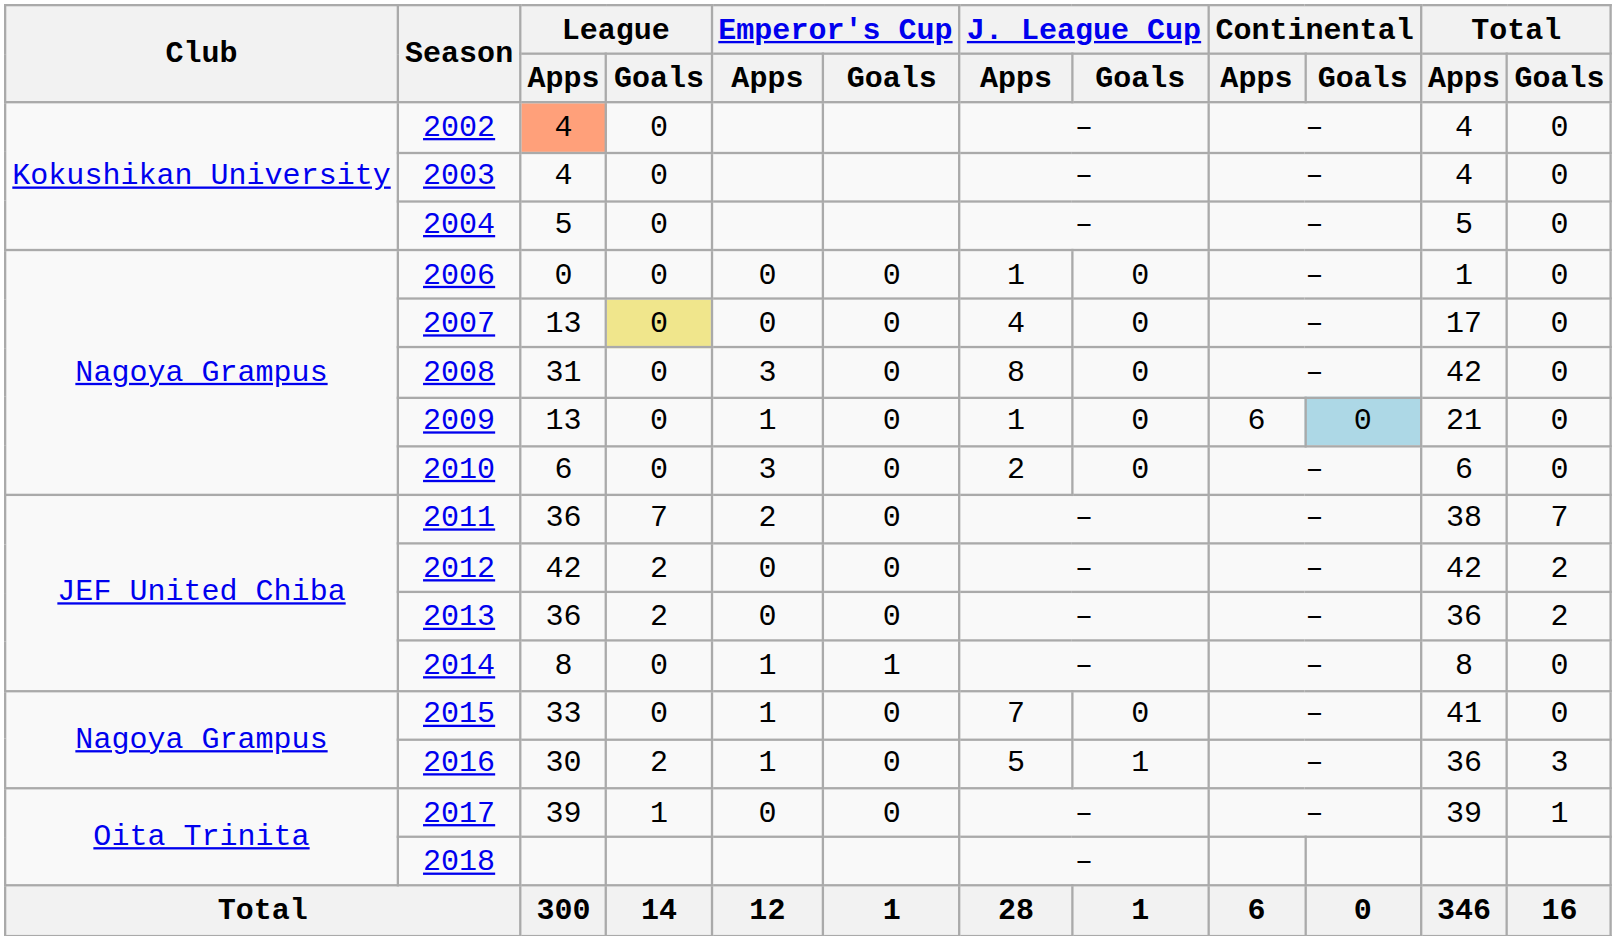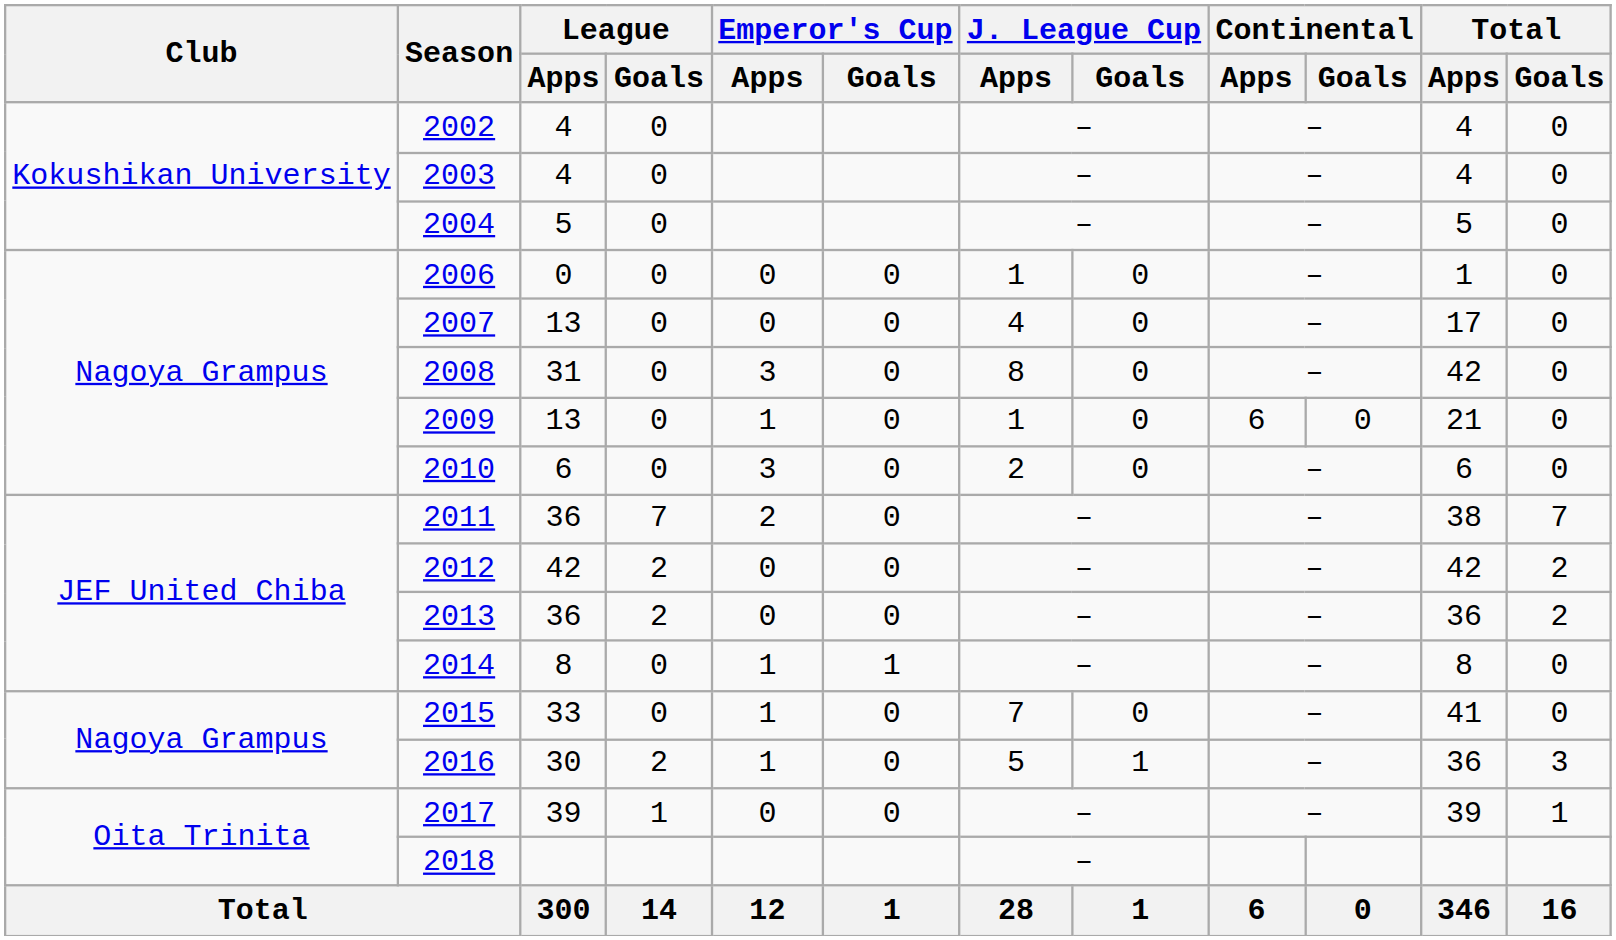(564, 128) lightsalmon background -> (564, 128) no background
(659, 323) khaki background -> (659, 323) no background
(1363, 421) lightblue background -> (1363, 421) no background
